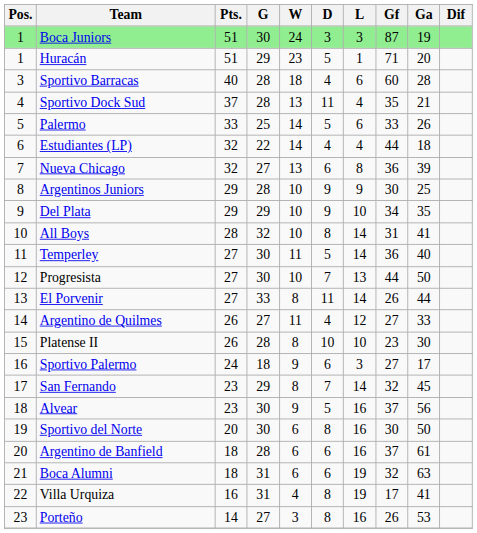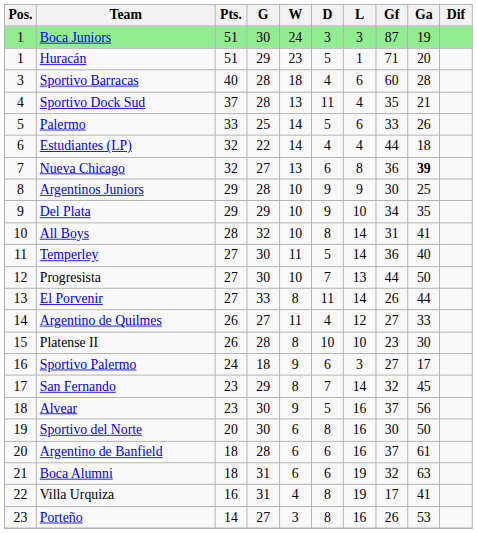(424, 168) normal -> (424, 168) bold
